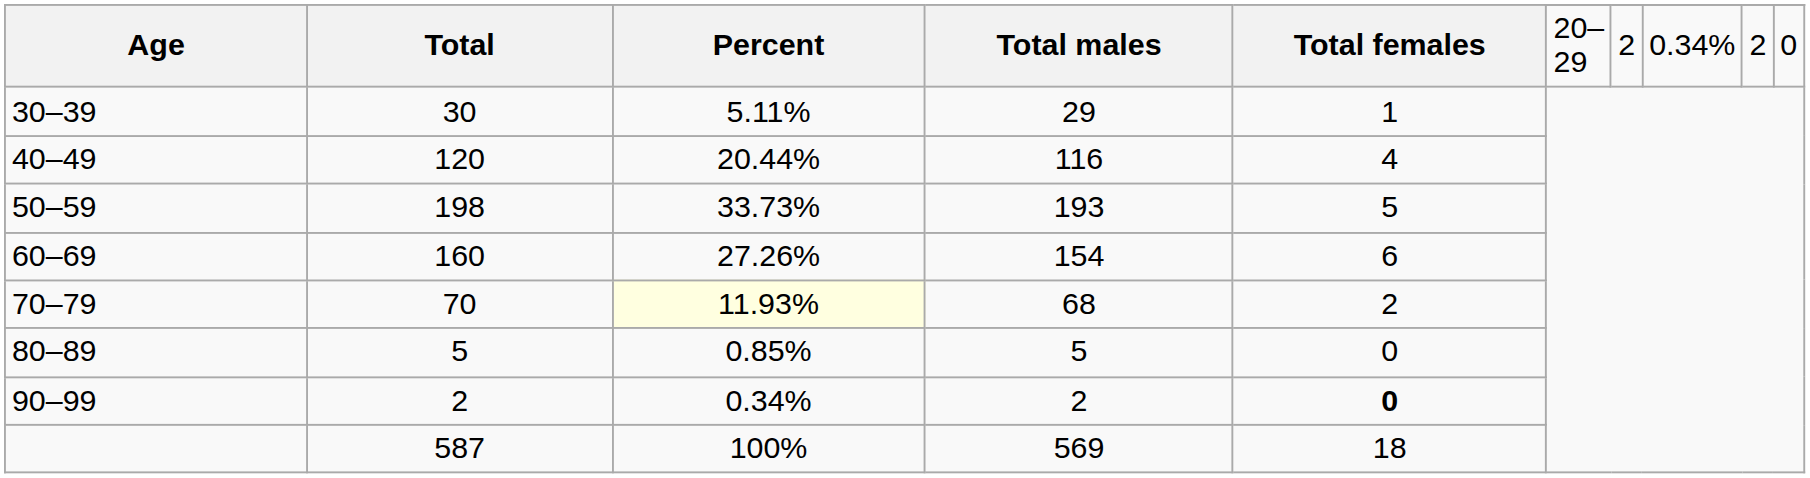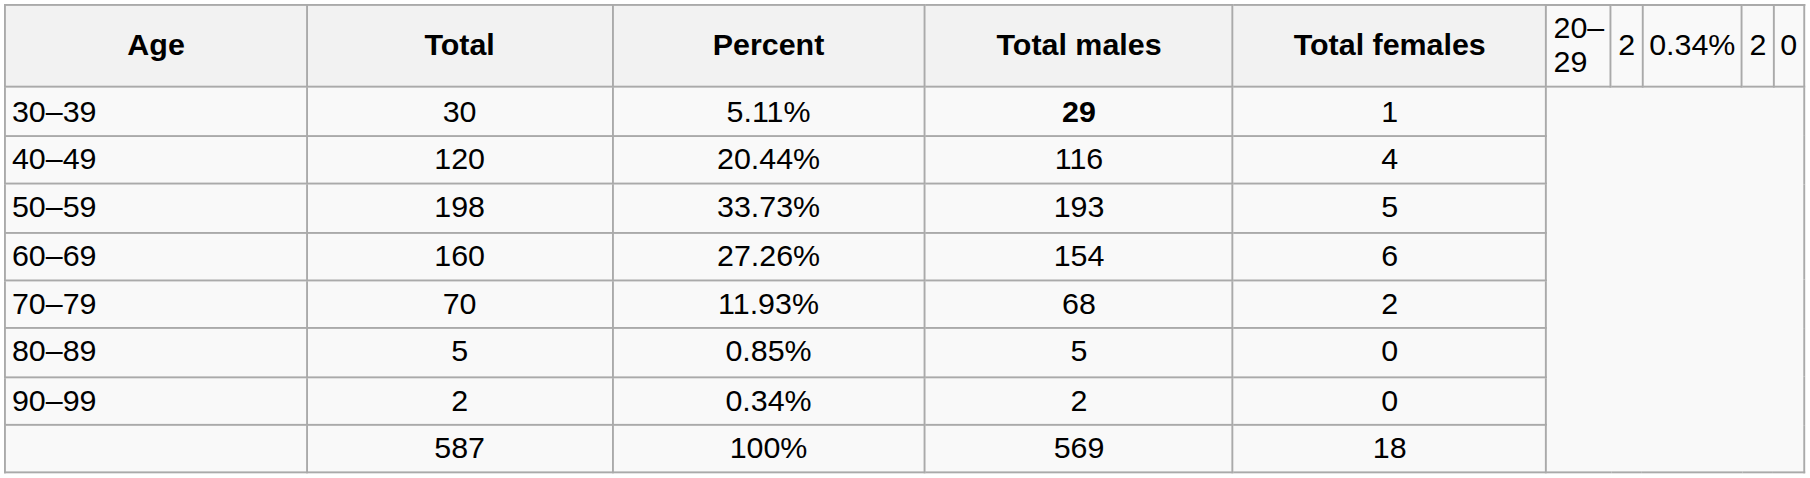(1079, 111) normal -> (1079, 111) bold
(769, 303) lightyellow background -> (769, 303) no background
(1390, 400) bold -> (1390, 400) normal
